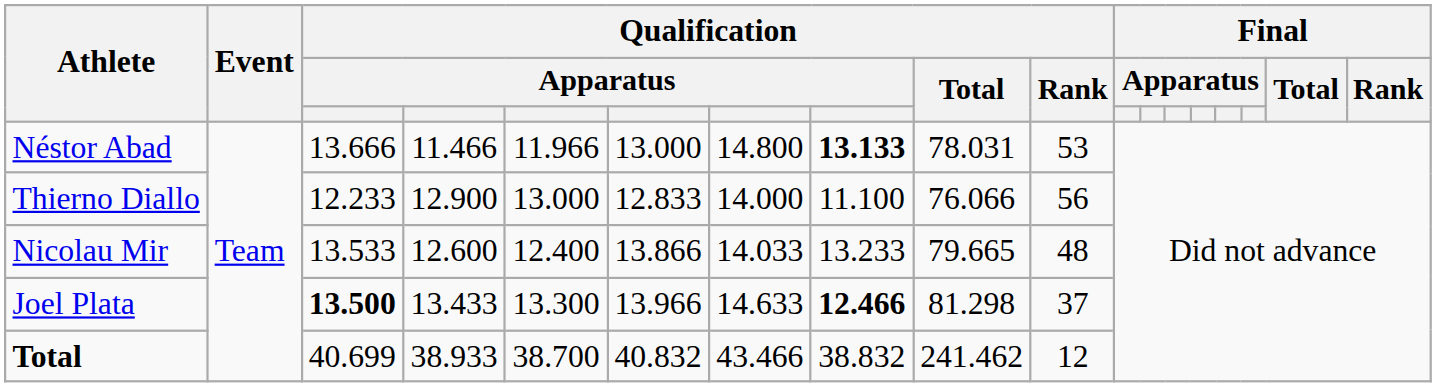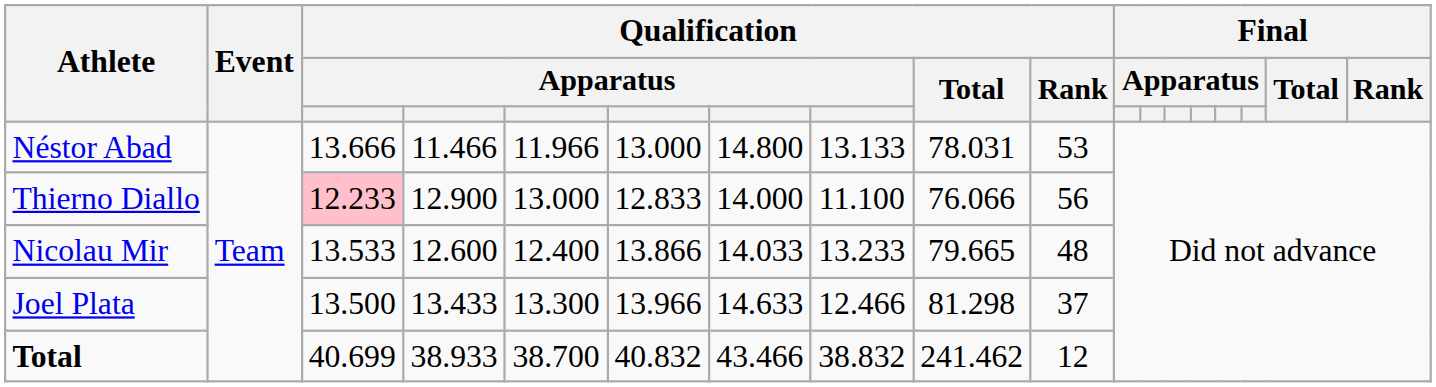(862, 146) bold -> (862, 146) normal
(352, 199) no background -> (352, 199) pink background
(352, 303) bold -> (352, 303) normal
(862, 303) bold -> (862, 303) normal
